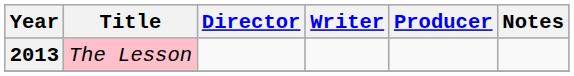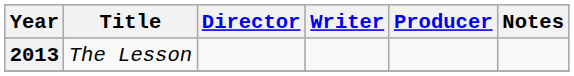(130, 55) pink background -> (130, 55) no background
